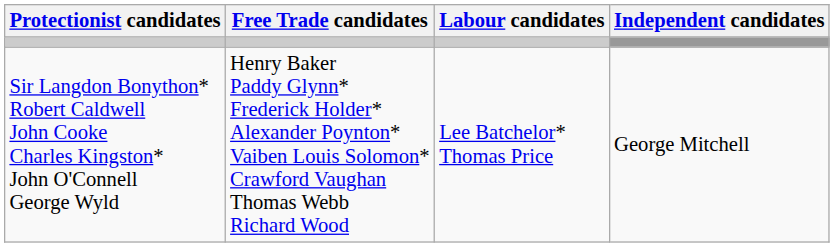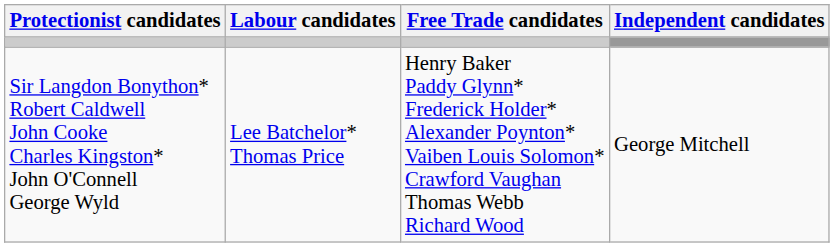columns swapped: (330, 20) <-> (522, 20)
